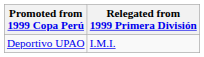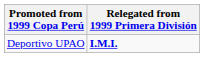(103, 43) normal -> (104, 43) bold
